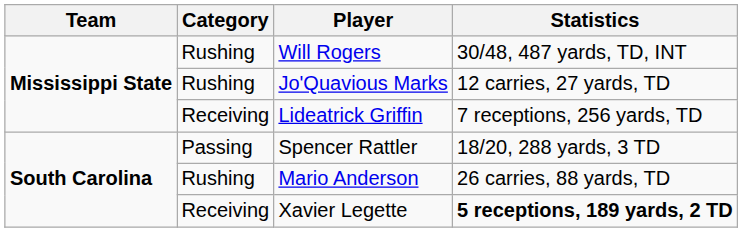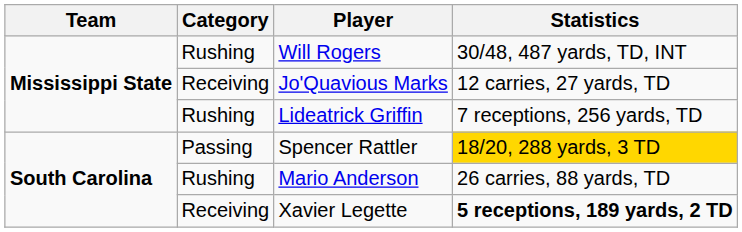(218, 83) Rushing -> (225, 83) Receiving
(225, 115) Receiving -> (218, 115) Rushing
(559, 147) no background -> (559, 147) gold background
